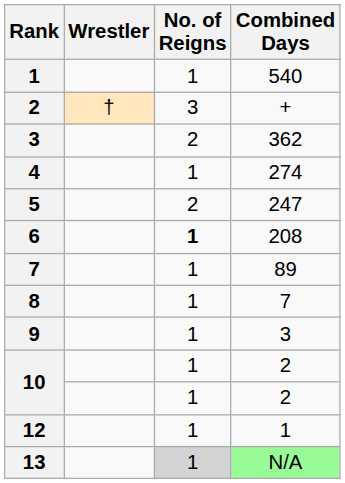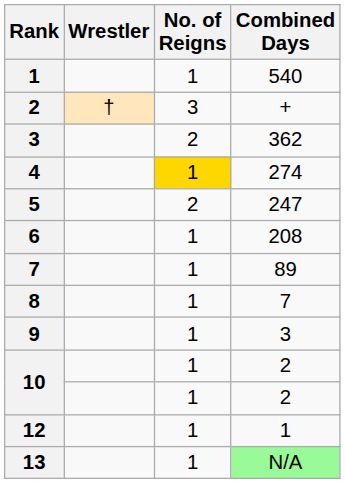(193, 172) no background -> (193, 172) gold background
(193, 236) bold -> (193, 236) normal
(193, 462) lightgrey background -> (193, 462) no background
